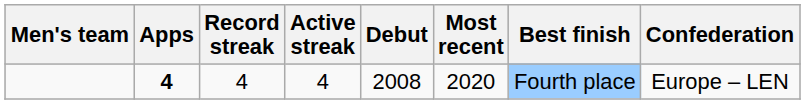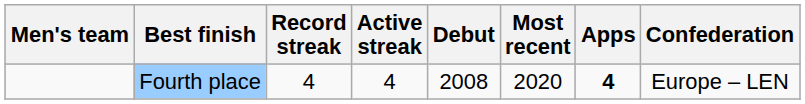columns swapped: (167, 35) <-> (575, 35)
